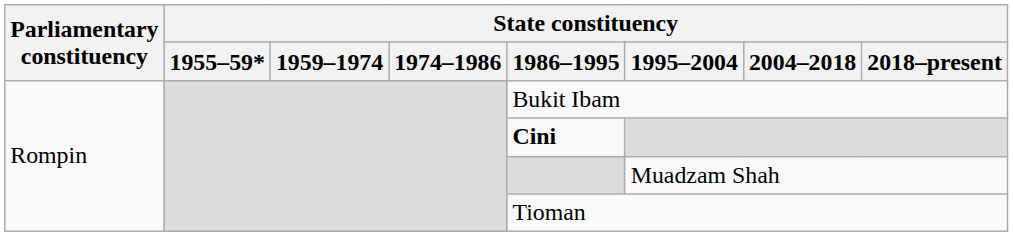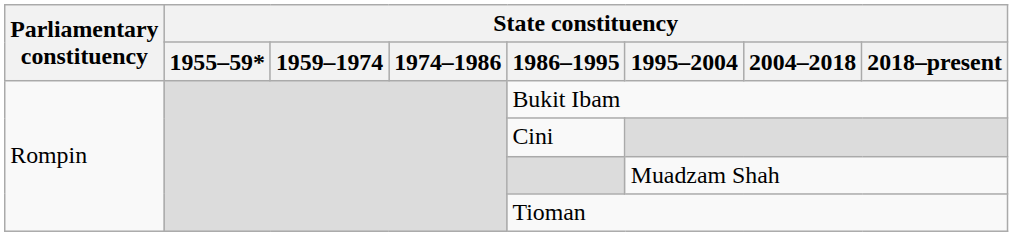(534, 136) bold -> (533, 136) normal
